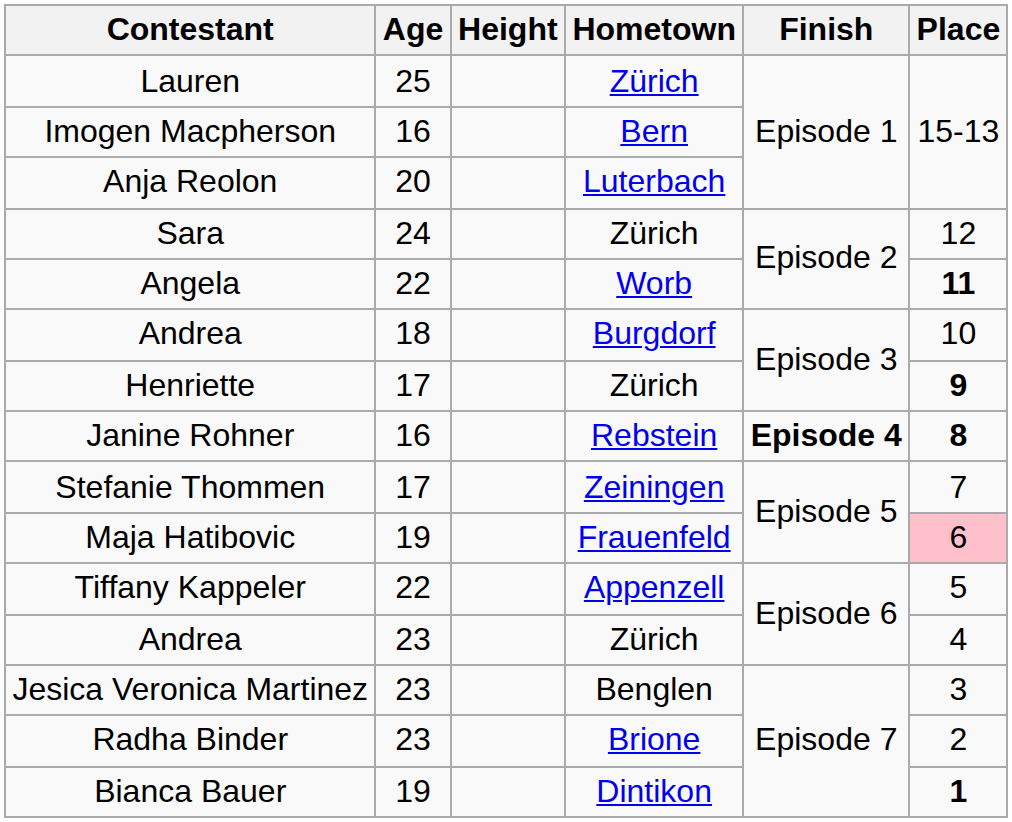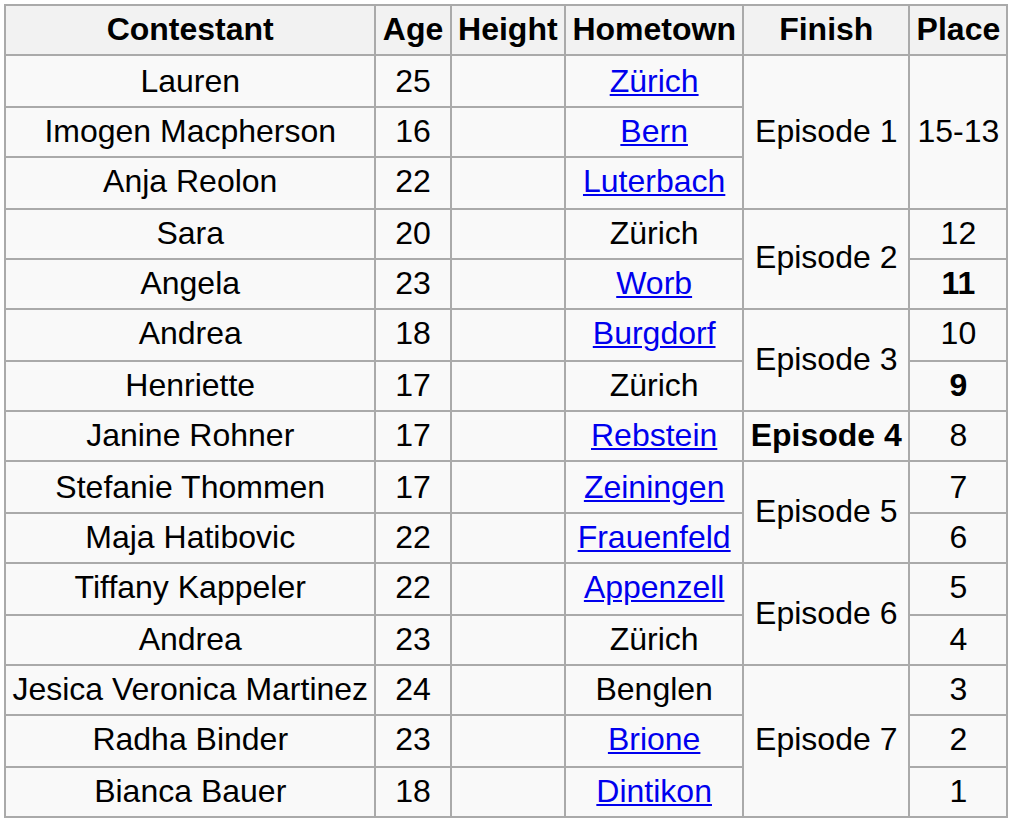(413, 182) 20 -> (413, 182) 22
(413, 232) 24 -> (413, 232) 20
(413, 283) 22 -> (413, 283) 23
(413, 435) 16 -> (413, 435) 17
(958, 435) bold -> (958, 435) normal
(413, 537) 19 -> (413, 537) 22
(958, 537) pink background -> (958, 537) no background
(413, 689) 23 -> (413, 689) 24
(413, 791) 19 -> (413, 791) 18
(958, 791) bold -> (958, 791) normal
